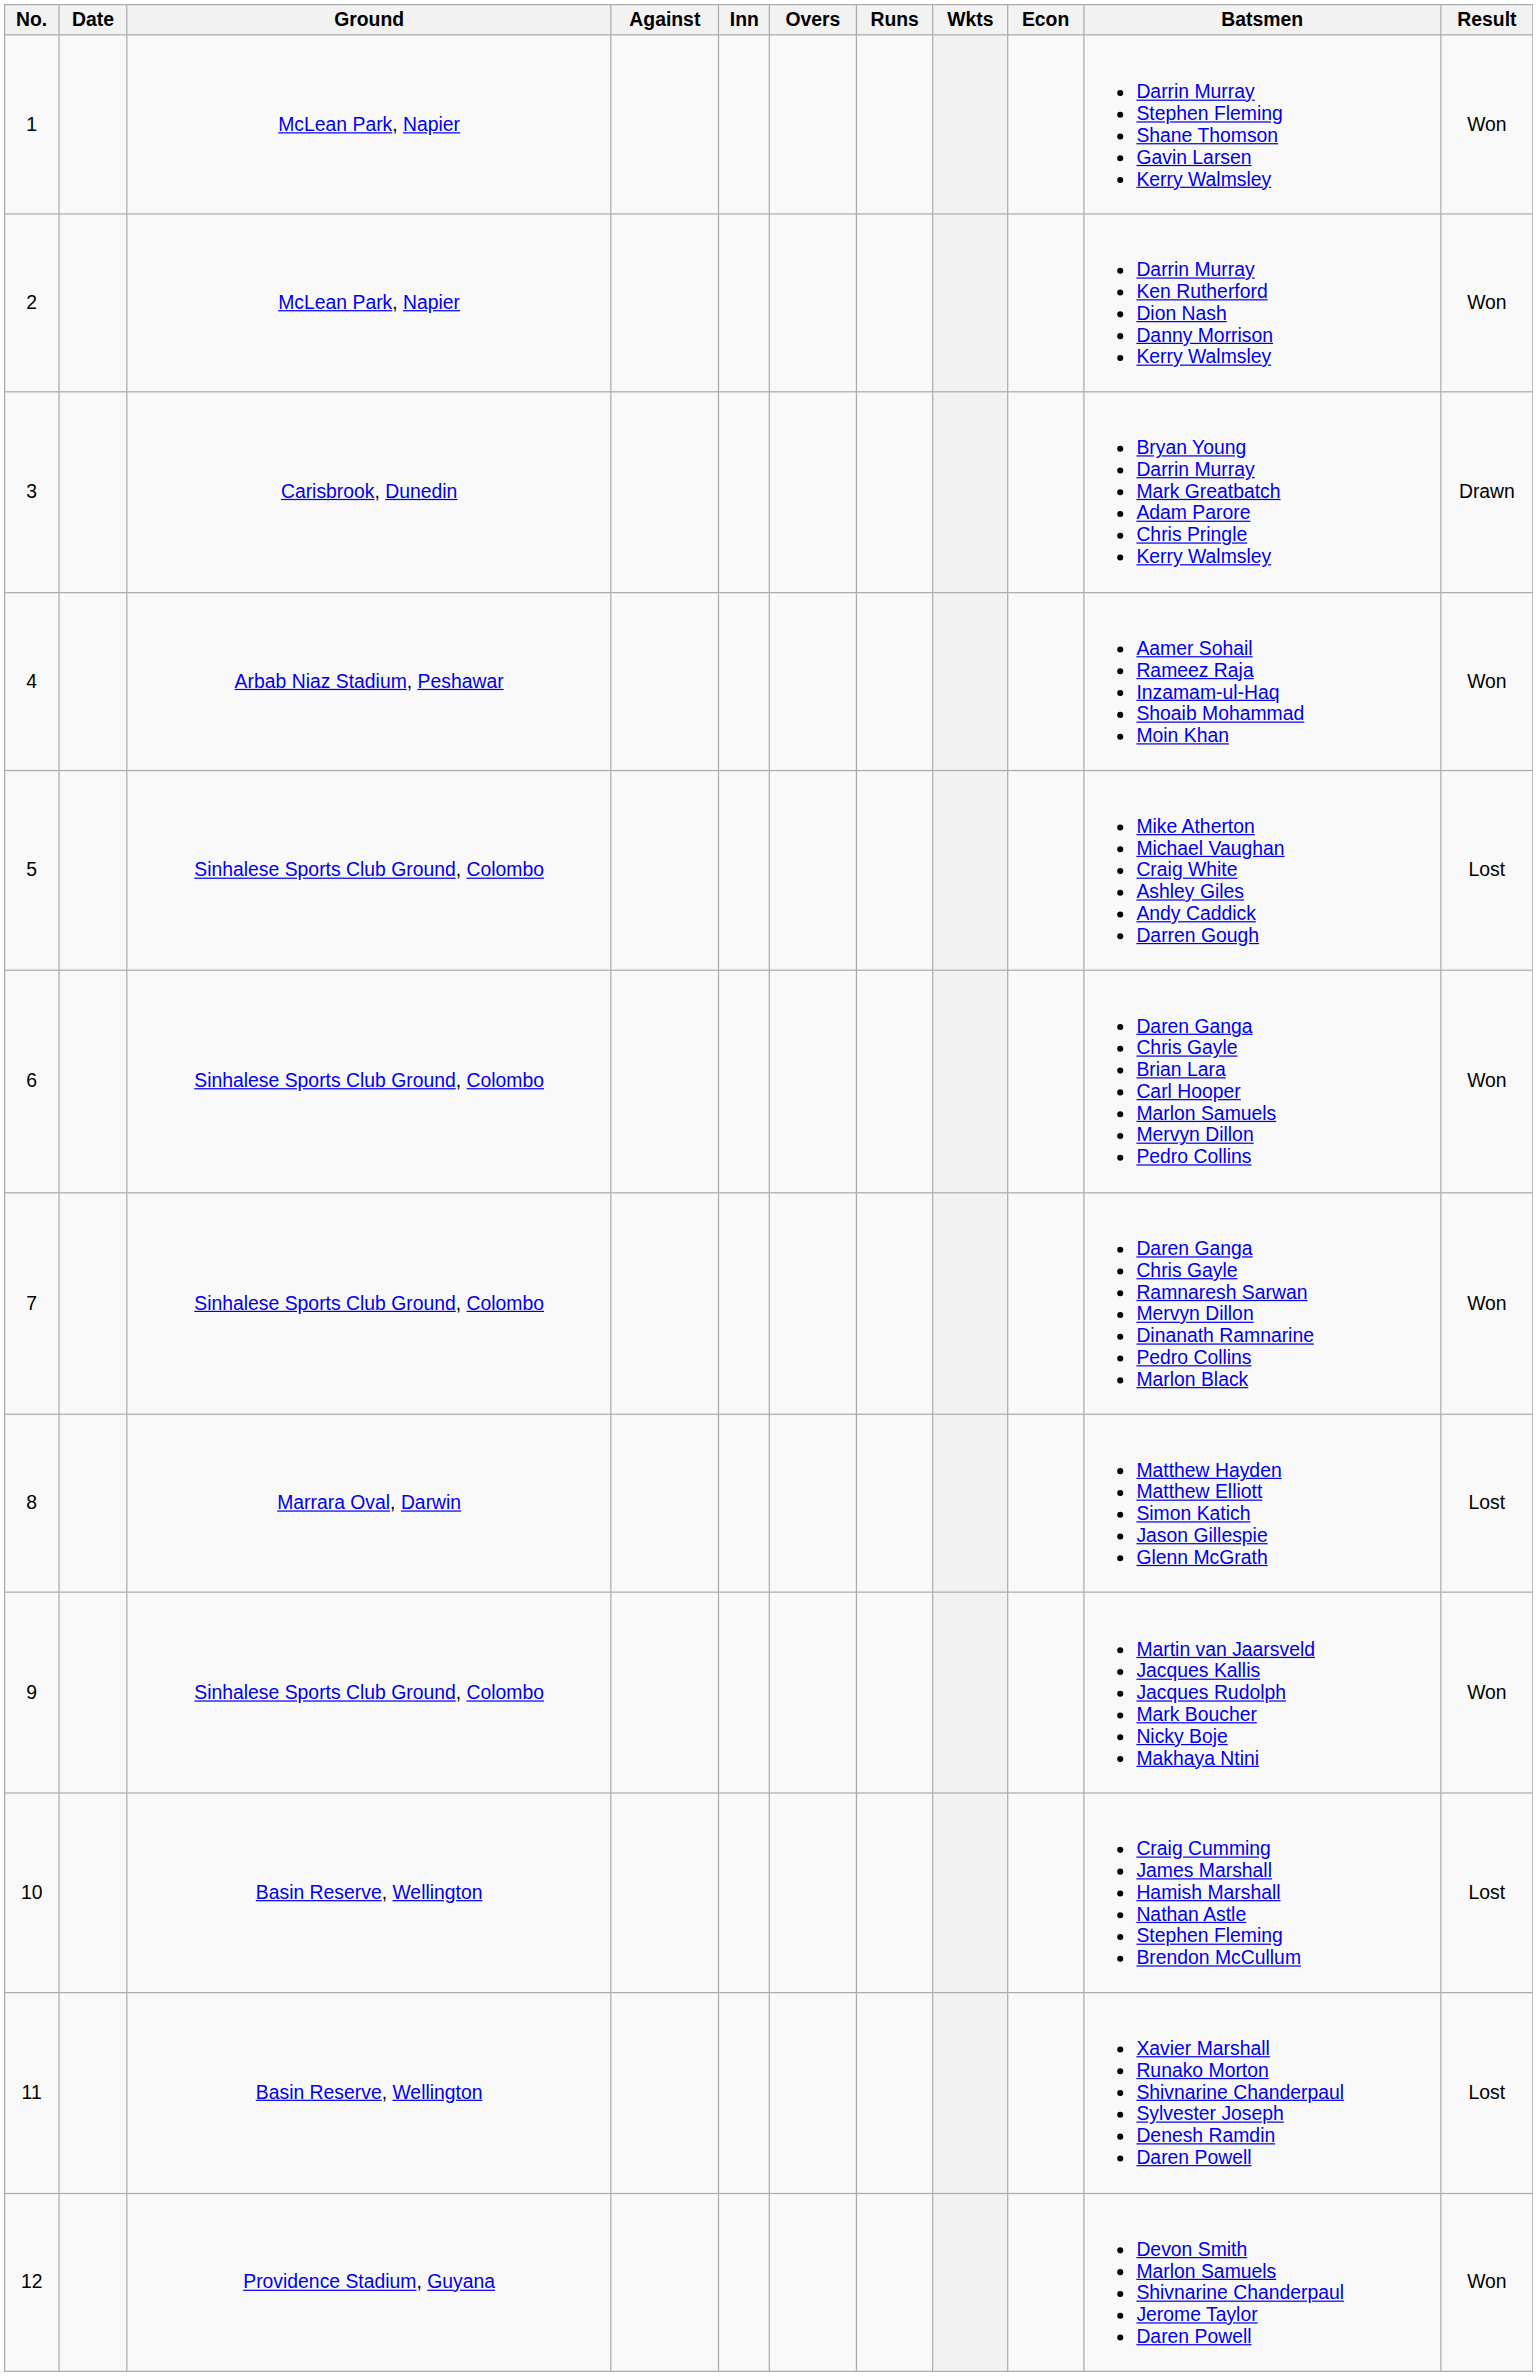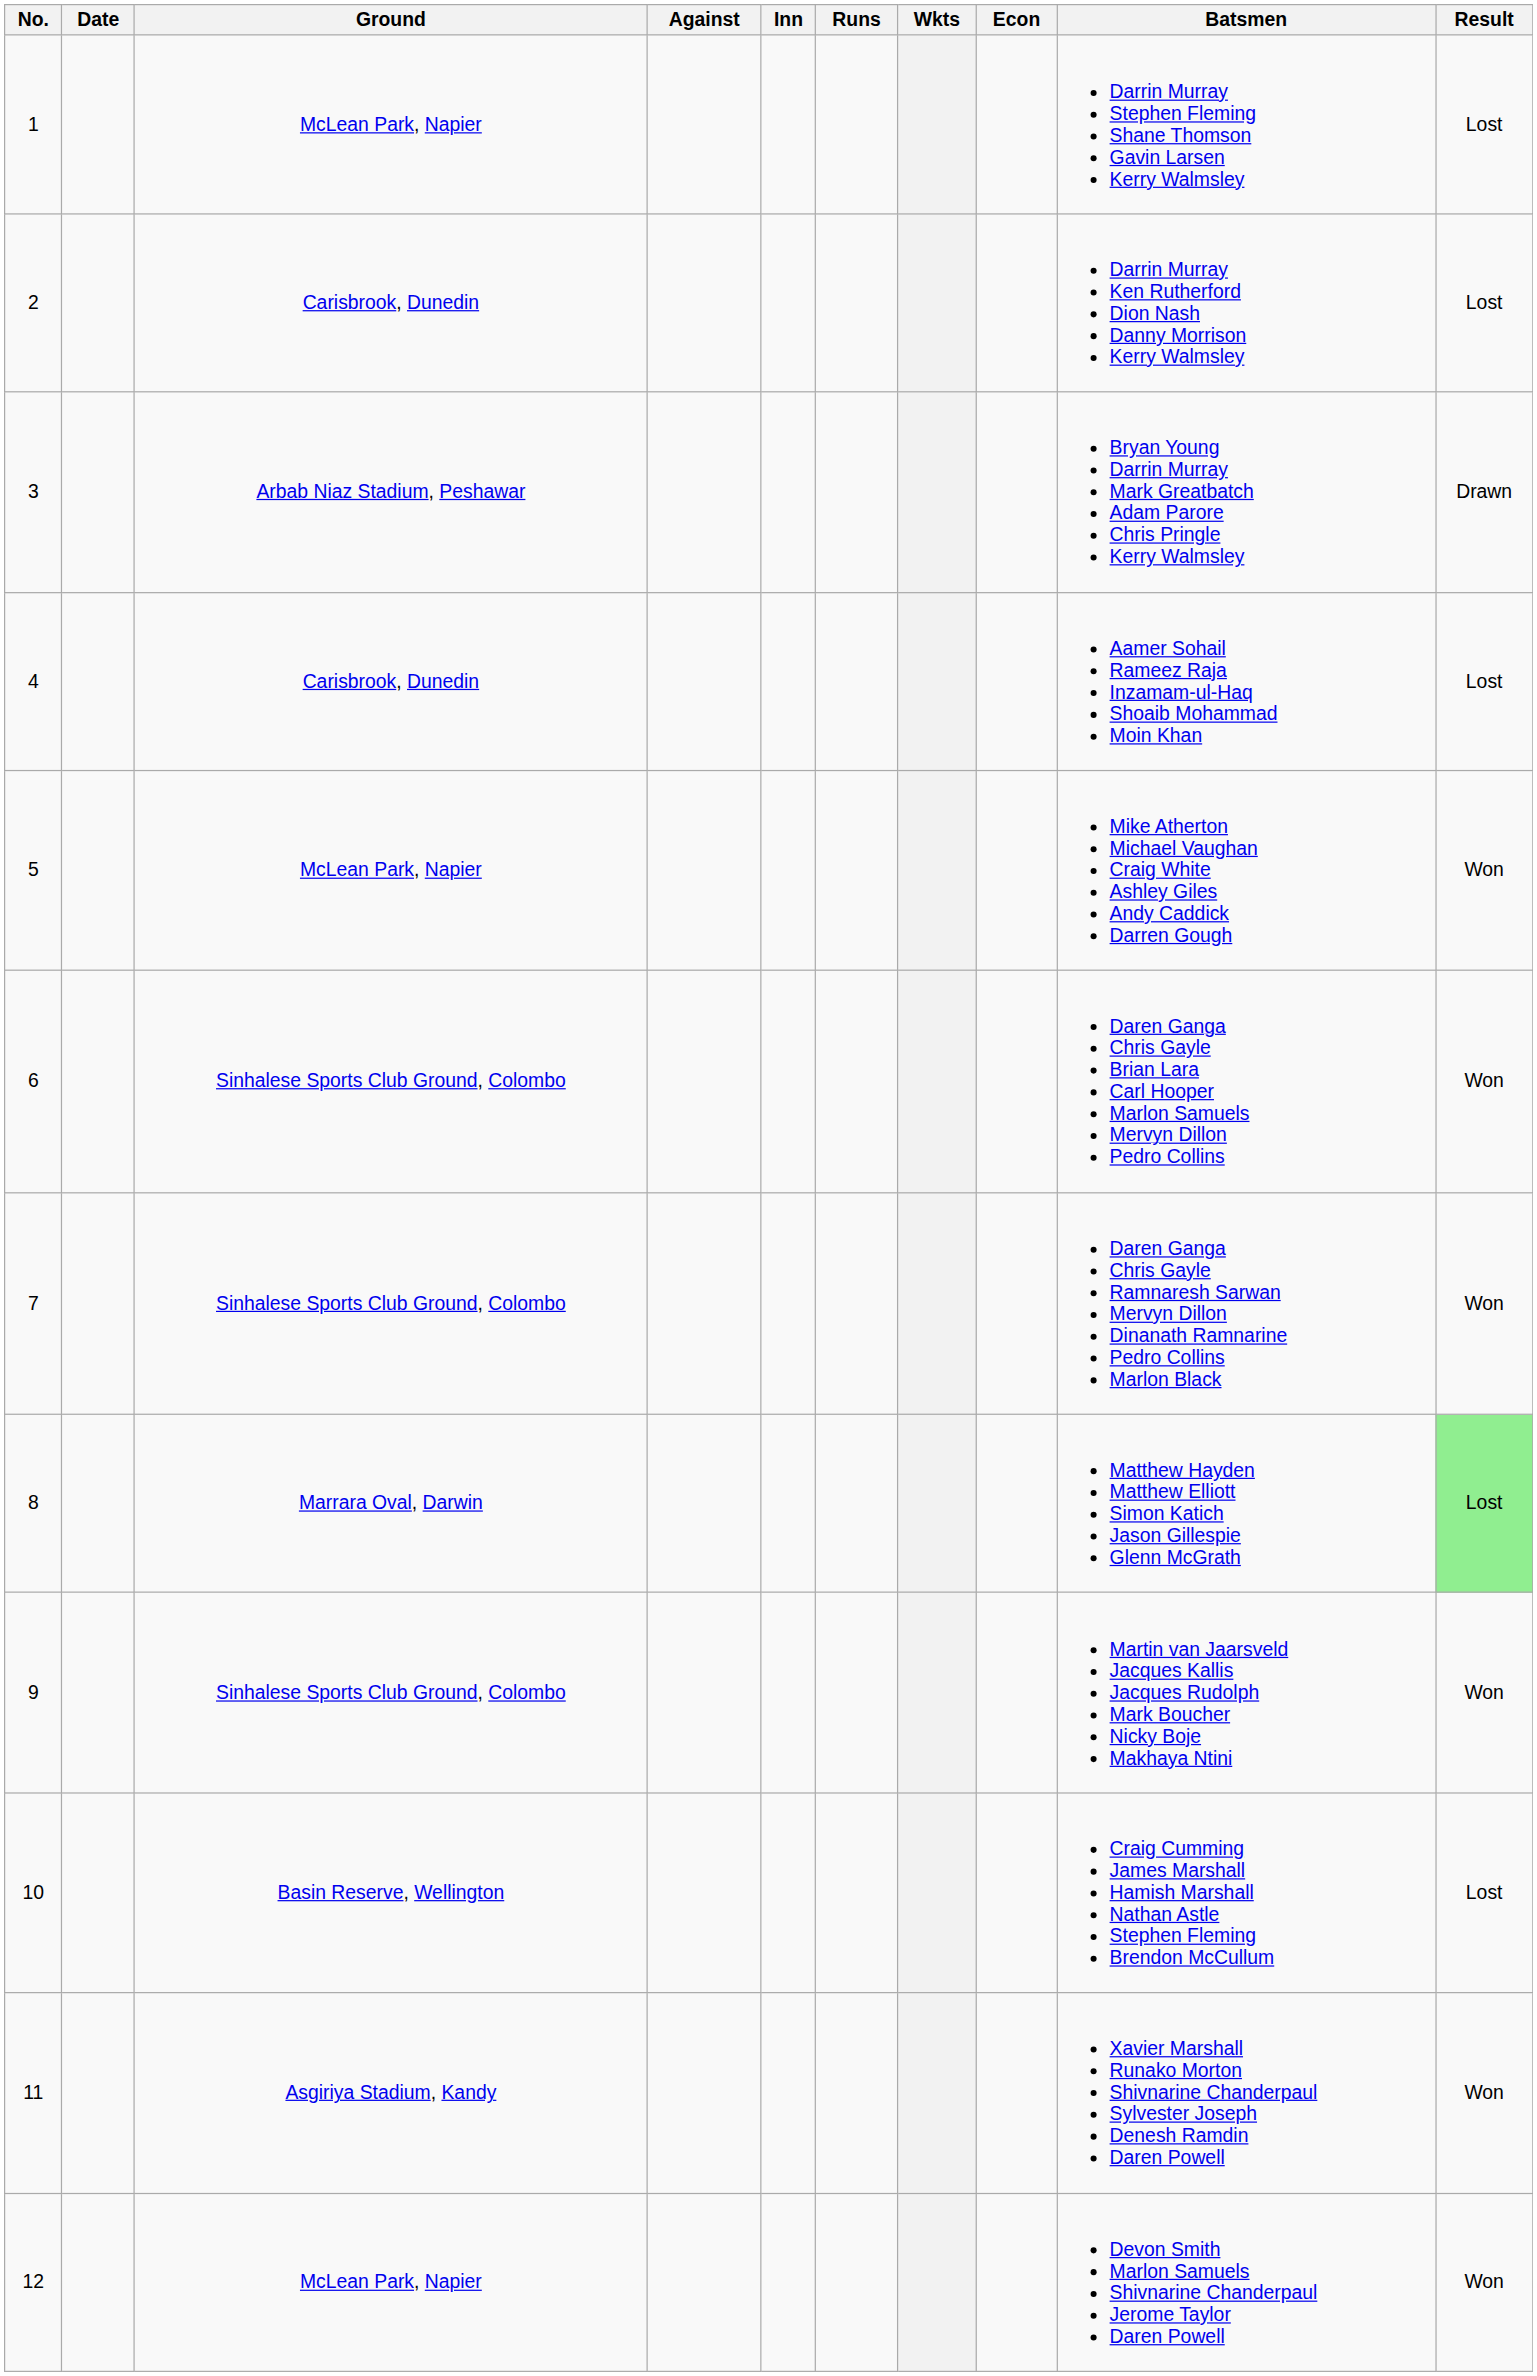- column: (813, 19)
(1487, 124) Won -> (1484, 124) Lost
(369, 302) McLean Park, Napier -> (391, 302) Carisbrook, Dunedin
(1487, 302) Won -> (1484, 302) Lost
(369, 491) Carisbrook, Dunedin -> (391, 491) Arbab Niaz Stadium, Peshawar
(369, 681) Arbab Niaz Stadium, Peshawar -> (391, 681) Carisbrook, Dunedin
(1487, 681) Won -> (1484, 681) Lost
(369, 870) Sinhalese Sports Club Ground, Colombo -> (391, 870) McLean Park, Napier
(1487, 870) Lost -> (1484, 870) Won
(1487, 1503) no background -> (1484, 1503) lightgreen background
(369, 2092) Basin Reserve, Wellington -> (391, 2092) Asgiriya Stadium, Kandy
(1487, 2092) Lost -> (1484, 2092) Won
(369, 2281) Providence Stadium, Guyana -> (391, 2281) McLean Park, Napier
